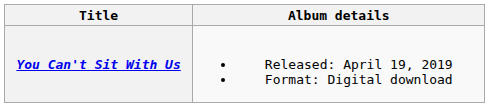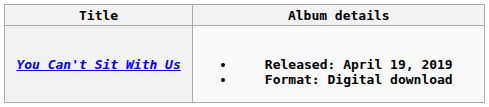(339, 72) normal -> (339, 72) bold
